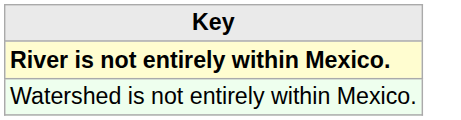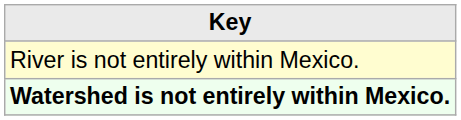(200, 59) bold -> (185, 59) normal
(213, 96) normal -> (230, 96) bold
